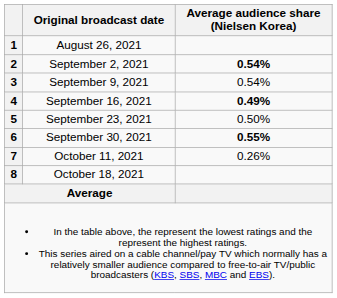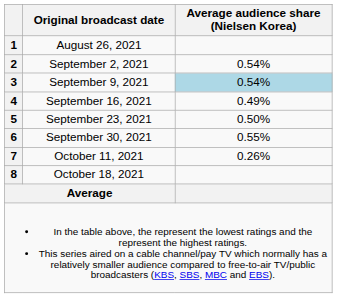(254, 63) bold -> (254, 63) normal
(254, 82) no background -> (254, 82) lightblue background
(254, 100) bold -> (254, 100) normal
(254, 138) bold -> (254, 138) normal
